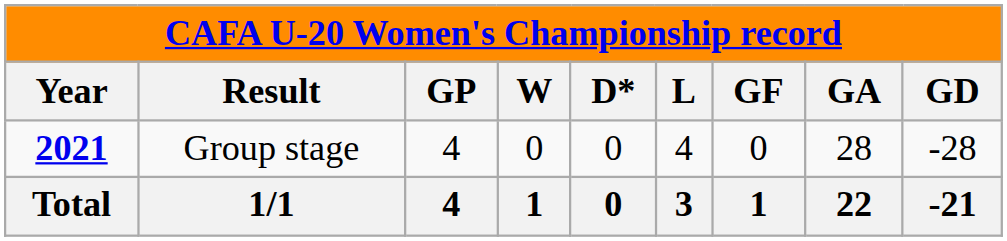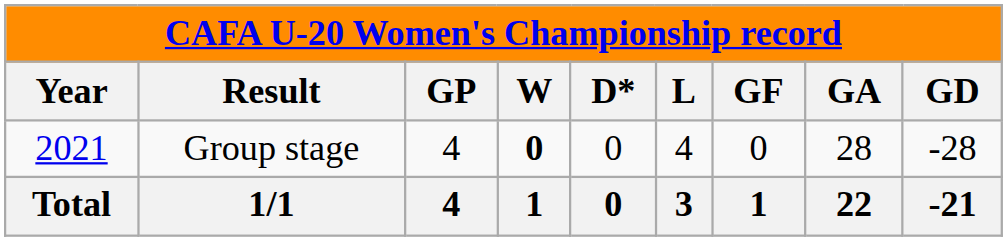(72, 147) bold -> (72, 147) normal
(534, 147) normal -> (534, 147) bold
